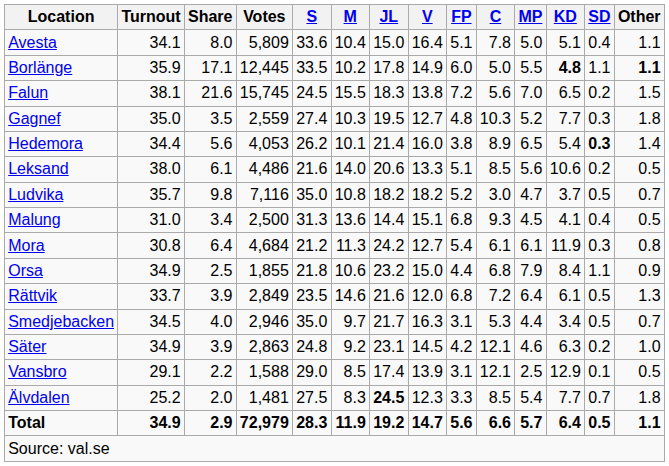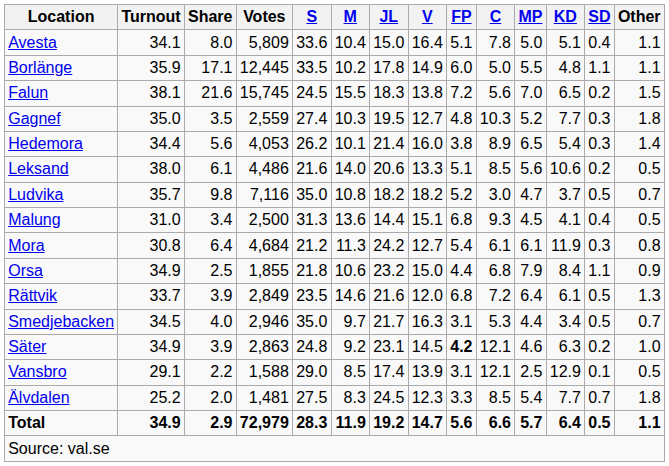(570, 67) bold -> (570, 67) normal
(649, 67) bold -> (649, 67) normal
(599, 144) bold -> (599, 144) normal
(461, 347) normal -> (461, 347) bold
(389, 397) bold -> (389, 397) normal
